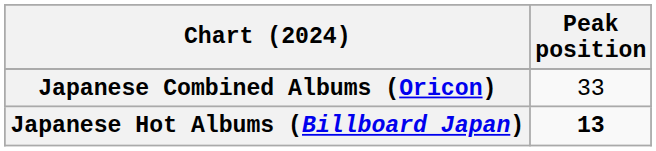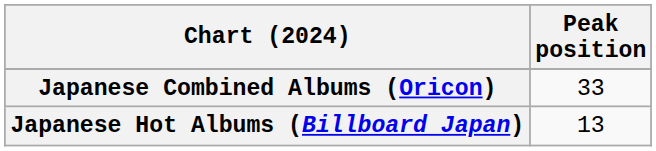(591, 126) bold -> (591, 126) normal
